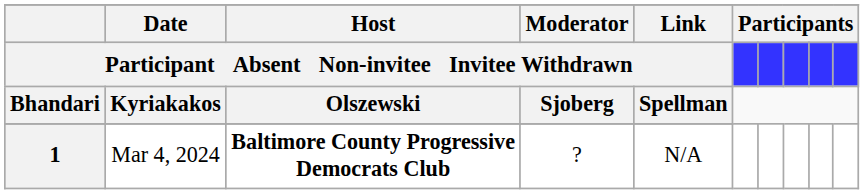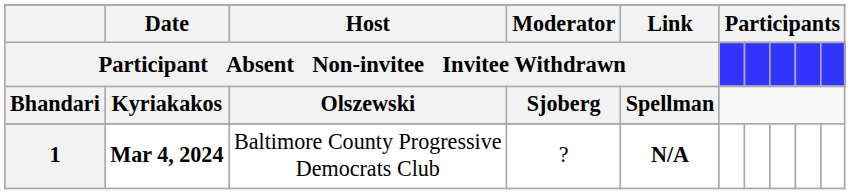(166, 155) normal -> (167, 155) bold
(373, 155) bold -> (368, 155) normal
(683, 155) normal -> (670, 155) bold
